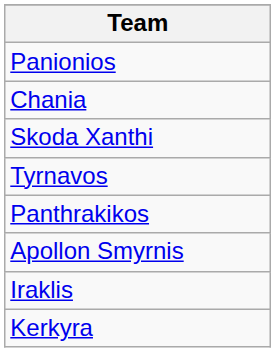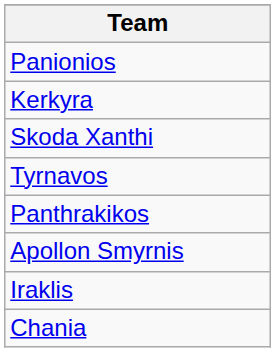(48, 99) Chania -> (52, 99) Kerkyra
(52, 328) Kerkyra -> (48, 328) Chania
